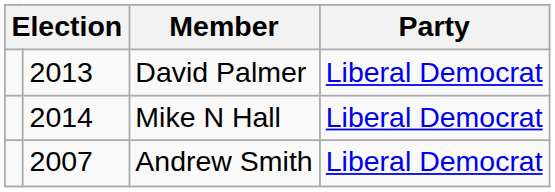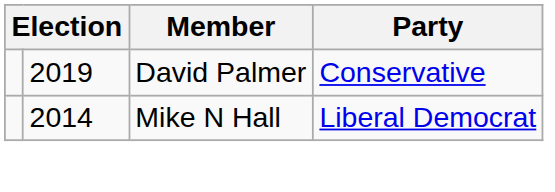(61, 72) 2013 -> (61, 72) 2019
(434, 72) Liberal Democrat -> (403, 72) Conservative
- row: (224, 162)
